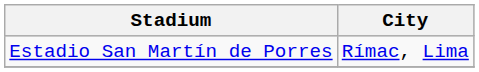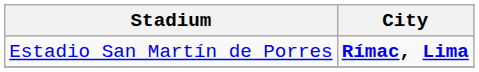(405, 52) normal -> (405, 52) bold
